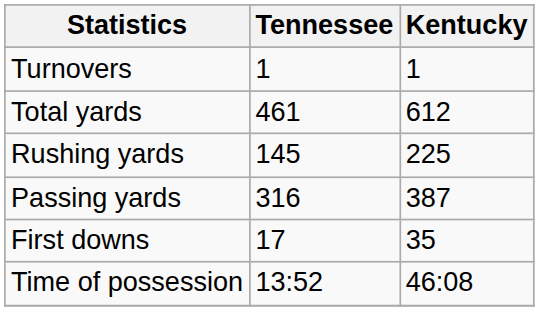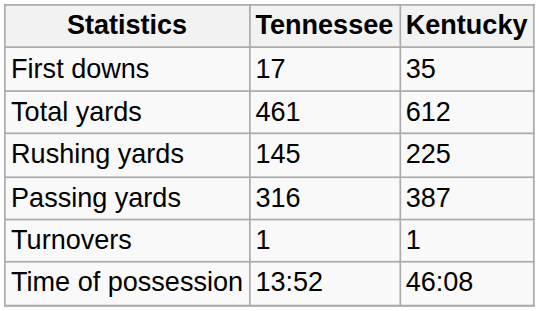rows swapped: (80, 240) <-> (71, 68)
